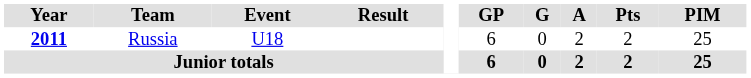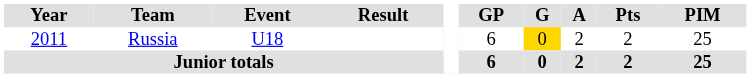(49, 38) bold -> (49, 38) normal
(542, 38) no background -> (542, 38) gold background
